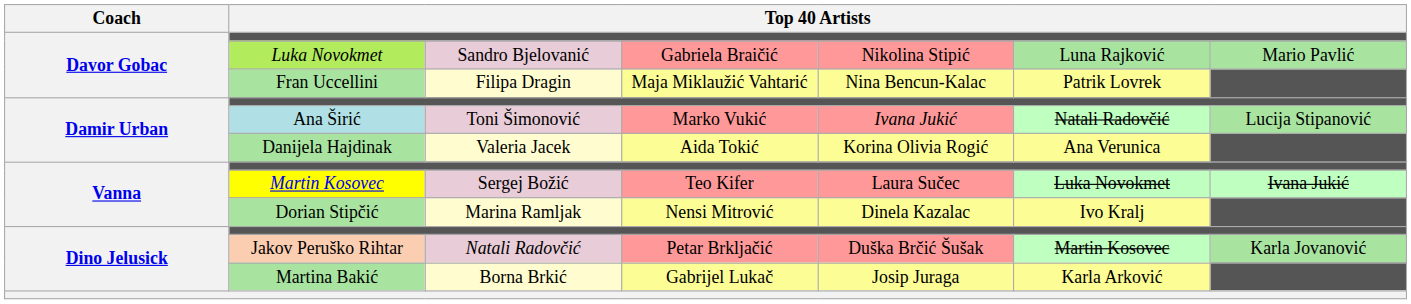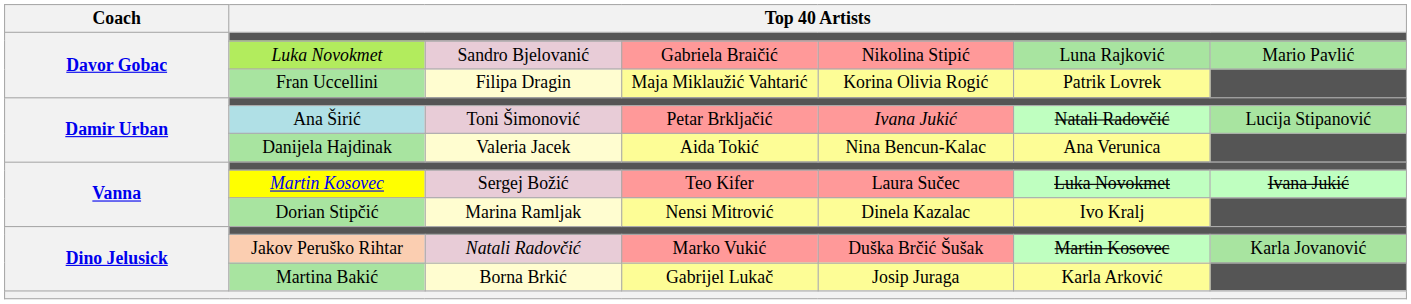(916, 83) Nina Bencun-Kalac -> (916, 83) Korina Olivia Rogić
(720, 119) Marko Vukić -> (720, 119) Petar Brkljačić
(916, 147) Korina Olivia Rogić -> (916, 147) Nina Bencun-Kalac
(720, 248) Petar Brkljačić -> (720, 248) Marko Vukić
